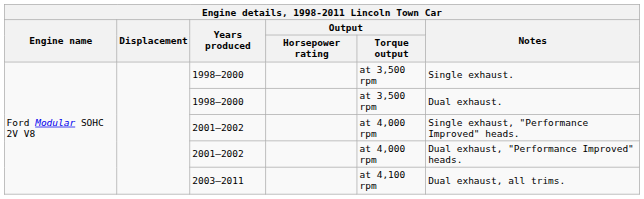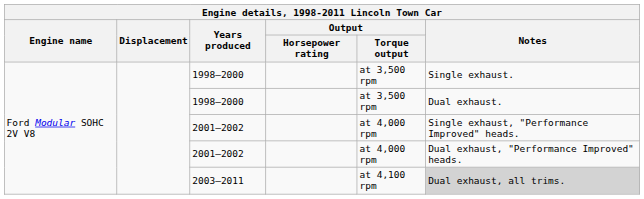(497, 181) no background -> (497, 181) lightgrey background
